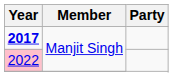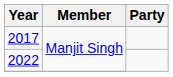(23, 37) bold -> (23, 37) normal
(23, 60) pink background -> (23, 60) no background
